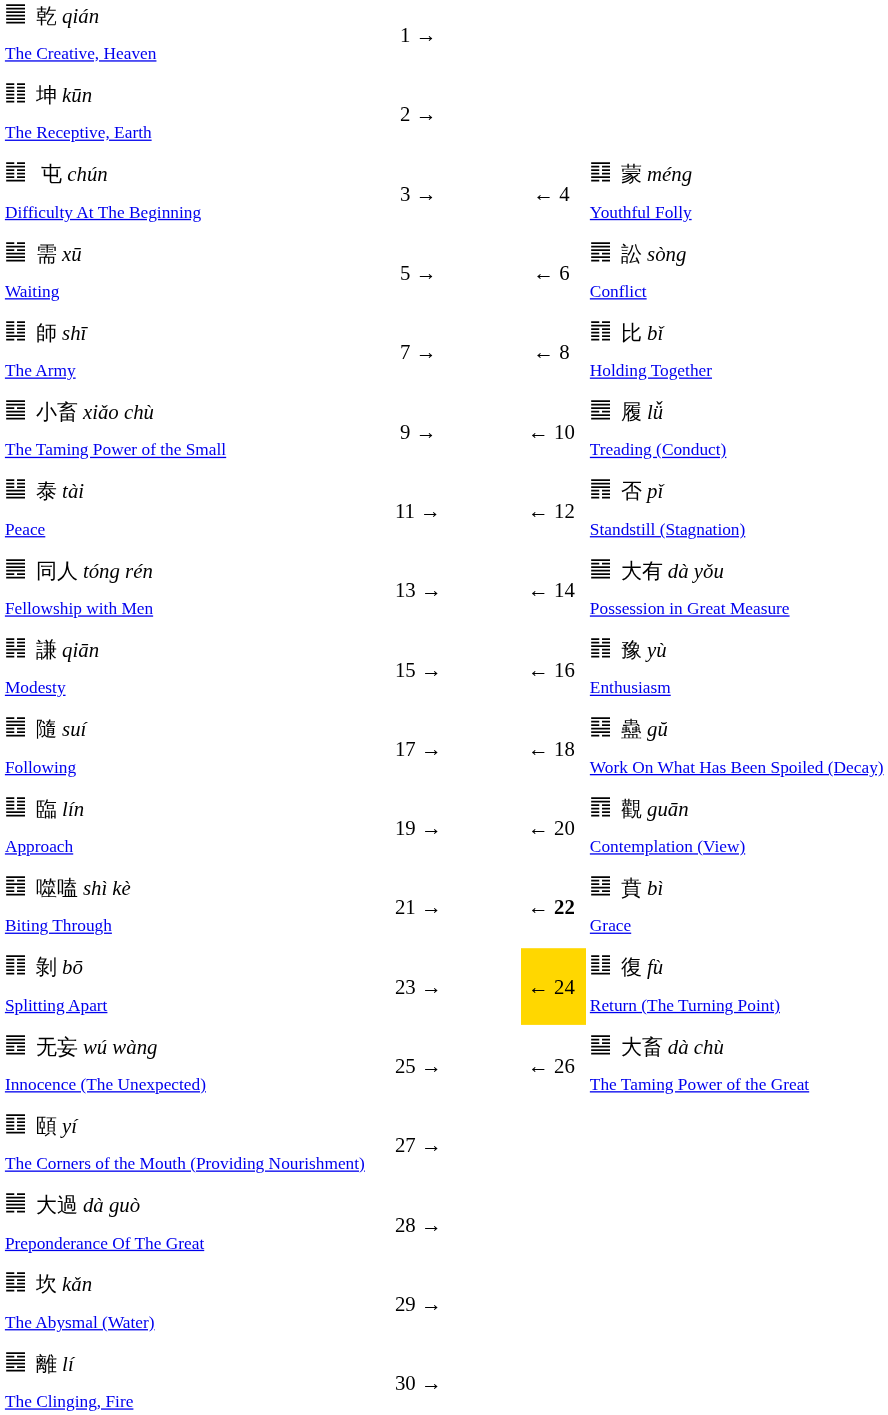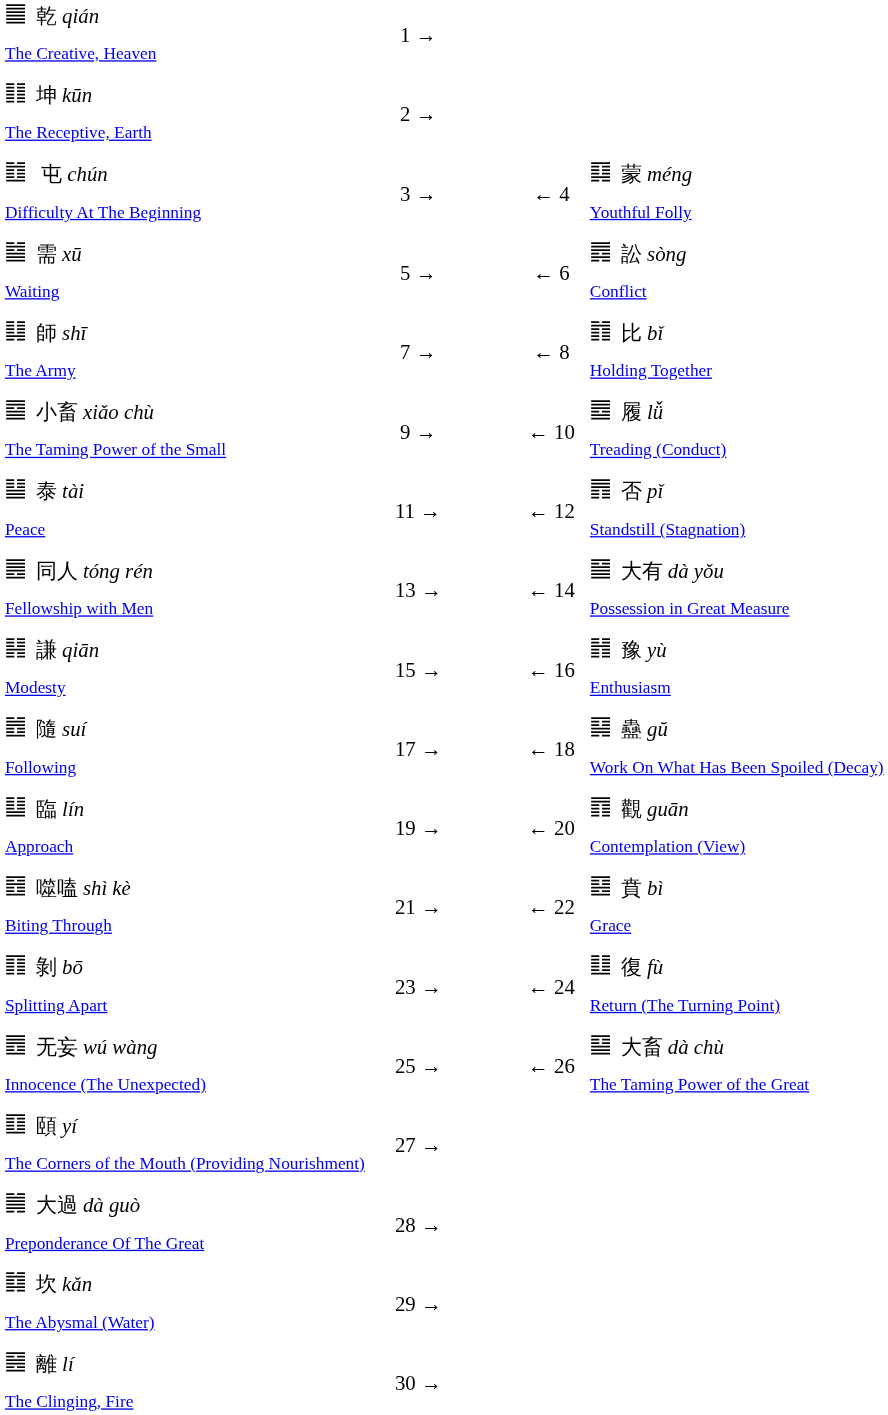(551, 907) bold -> (551, 907) normal
(551, 986) gold background -> (551, 986) no background
